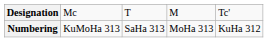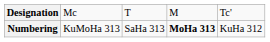(191, 28) normal -> (192, 28) bold
